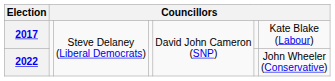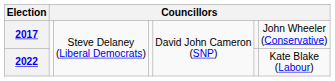(294, 34) Kate Blake (Labour) -> (294, 34) John Wheeler (Conservative)
(294, 62) John Wheeler (Conservative) -> (294, 62) Kate Blake (Labour)
